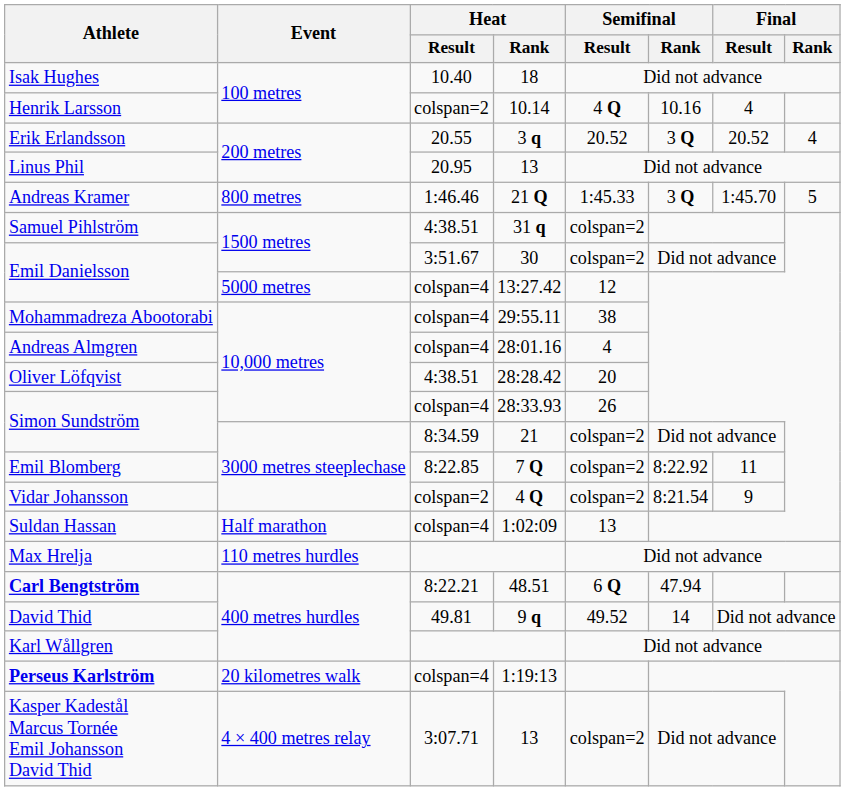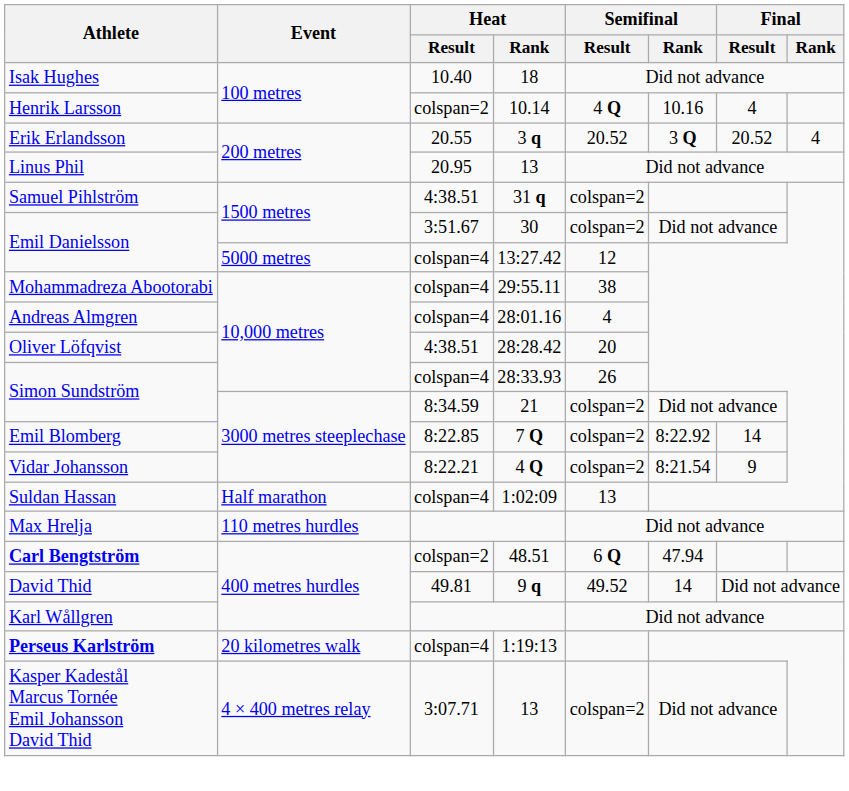- row: (69, 197)
(749, 467) 11 -> (752, 437) 14
(451, 497) colspan=2 -> (451, 467) 8:22.21
(451, 586) 8:22.21 -> (451, 556) colspan=2
